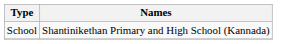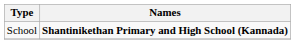(156, 30) normal -> (165, 30) bold
